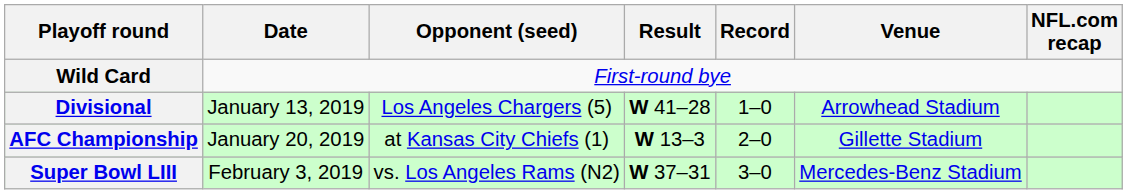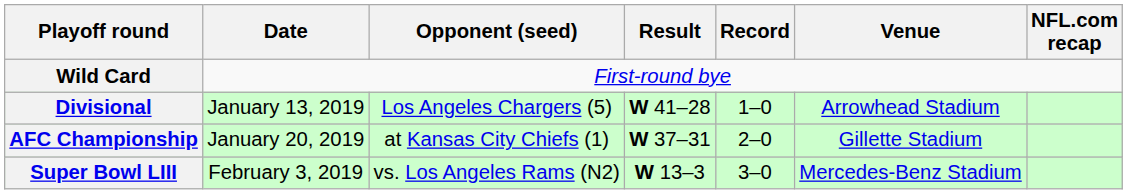(670, 140) W 13–3 -> (670, 140) W 37–31
(670, 172) W 37–31 -> (670, 172) W 13–3
